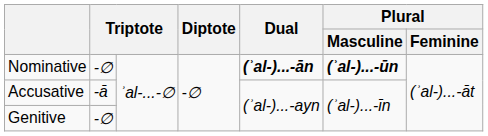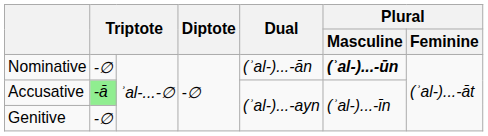(278, 67) bold -> (277, 67) normal
(101, 92) no background -> (101, 92) lightgreen background
